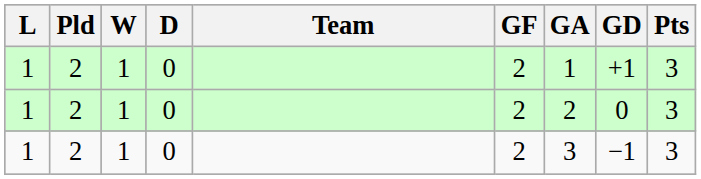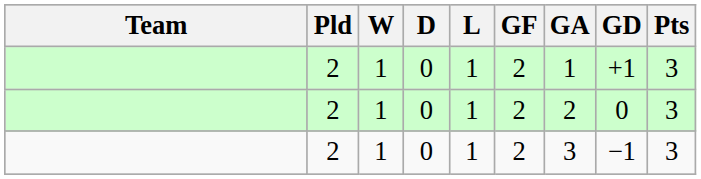columns swapped: (343, 25) <-> (28, 25)
